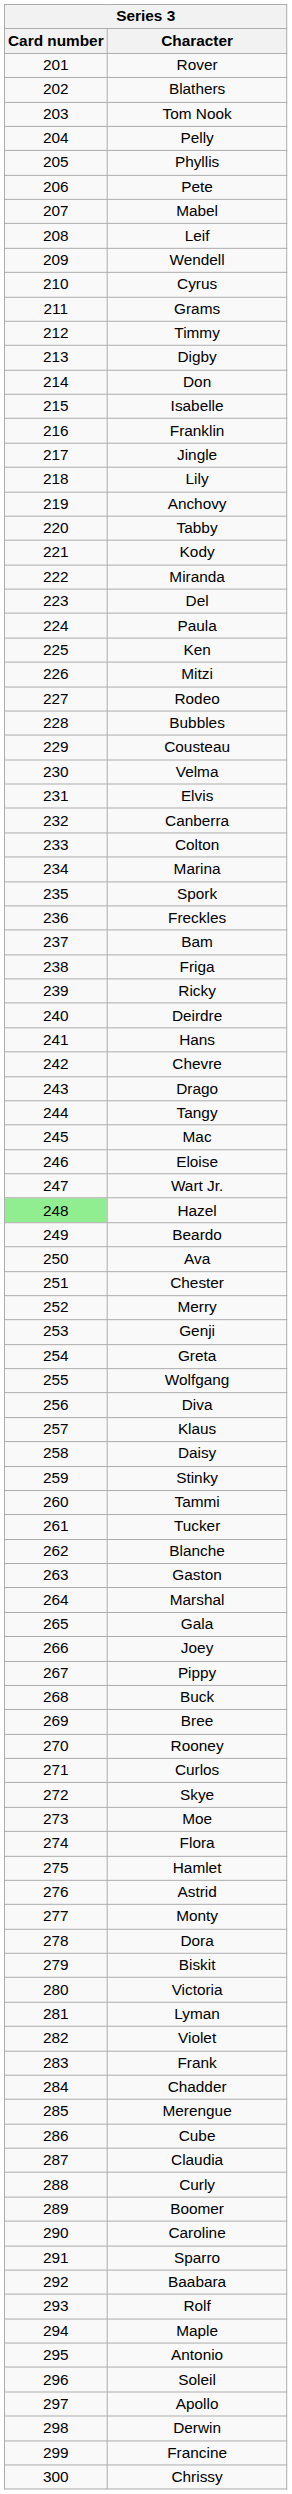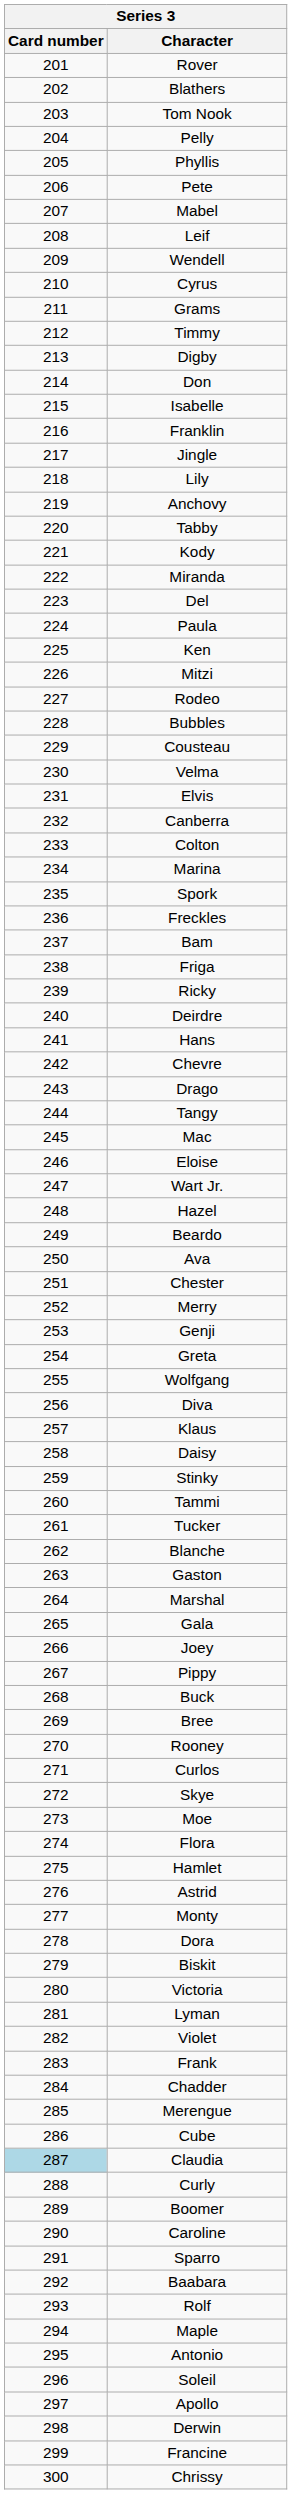(56, 1210) lightgreen background -> (56, 1210) no background
(56, 2160) no background -> (56, 2160) lightblue background
